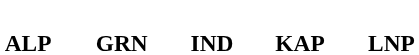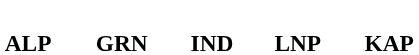columns swapped: (300, 11) <-> (391, 11)
